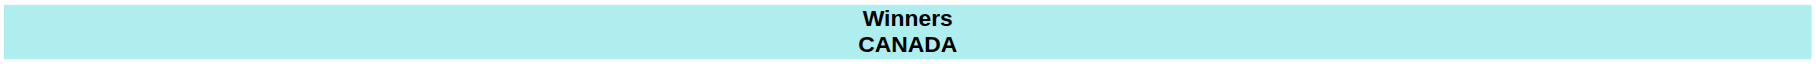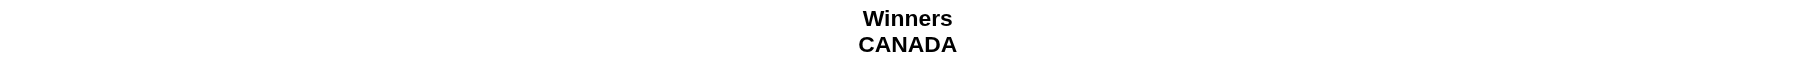(908, 31) paleturquoise background -> (908, 31) no background
